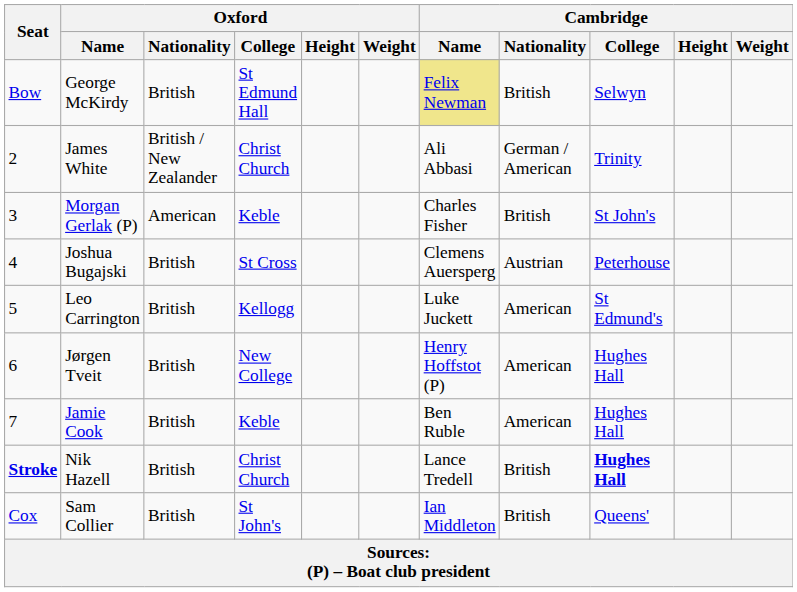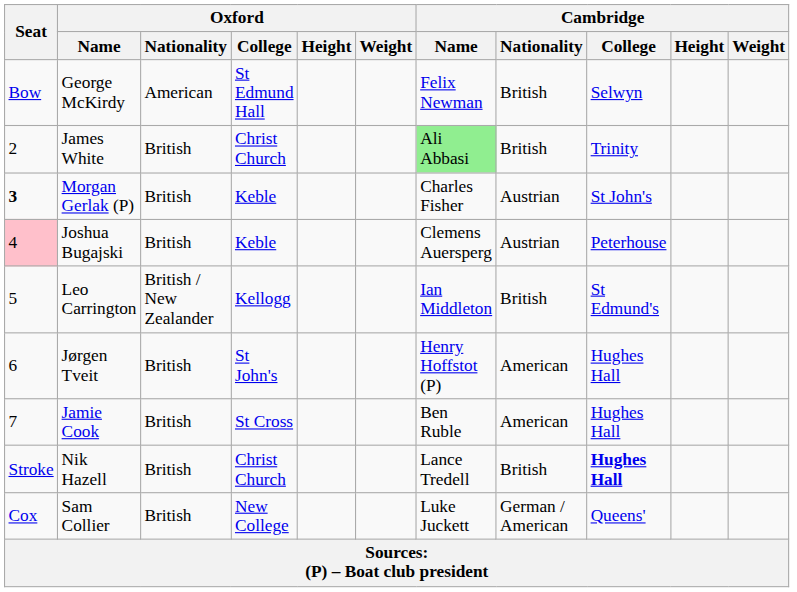(172, 92) British -> (179, 92) American
(455, 92) khaki background -> (451, 92) no background
(183, 158) British / New Zealander -> (168, 149) British
(448, 158) no background -> (445, 149) lightgreen background
(538, 158) German / American -> (524, 149) British
(13, 215) normal -> (13, 195) bold
(182, 215) American -> (168, 195) British
(527, 215) British -> (530, 195) Austrian
(13, 262) no background -> (13, 242) pink background
(268, 262) St Cross -> (256, 242) Keble
(172, 308) British -> (179, 299) British / New Zealander
(448, 308) Luke Juckett -> (456, 299) Ian Middleton
(538, 308) American -> (524, 299) British
(265, 365) New College -> (256, 365) St John's
(259, 422) Keble -> (264, 422) St Cross
(33, 468) bold -> (31, 468) normal
(260, 515) St John's -> (262, 515) New College
(460, 515) Ian Middleton -> (445, 515) Luke Juckett
(527, 515) British -> (534, 515) German / American
